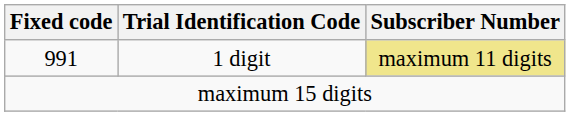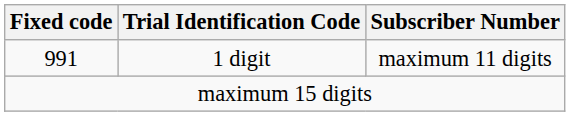(465, 57) khaki background -> (465, 57) no background
